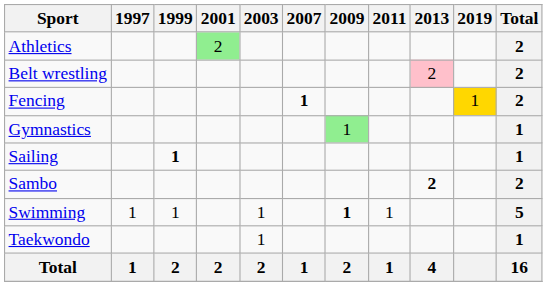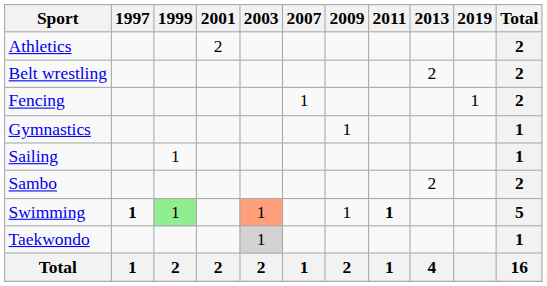(218, 45) lightgreen background -> (218, 45) no background
(432, 73) pink background -> (432, 73) no background
(304, 101) bold -> (304, 101) normal
(475, 101) gold background -> (475, 101) no background
(347, 128) lightgreen background -> (347, 128) no background
(175, 156) bold -> (175, 156) normal
(432, 184) bold -> (432, 184) normal
(132, 211) normal -> (132, 211) bold
(175, 211) no background -> (175, 211) lightgreen background
(261, 211) no background -> (261, 211) lightsalmon background
(347, 211) bold -> (347, 211) normal
(389, 211) normal -> (389, 211) bold
(261, 239) no background -> (261, 239) lightgrey background
